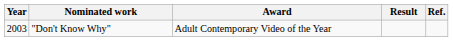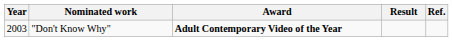(253, 28) normal -> (258, 28) bold
